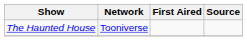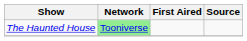(124, 28) no background -> (124, 28) lightgreen background
